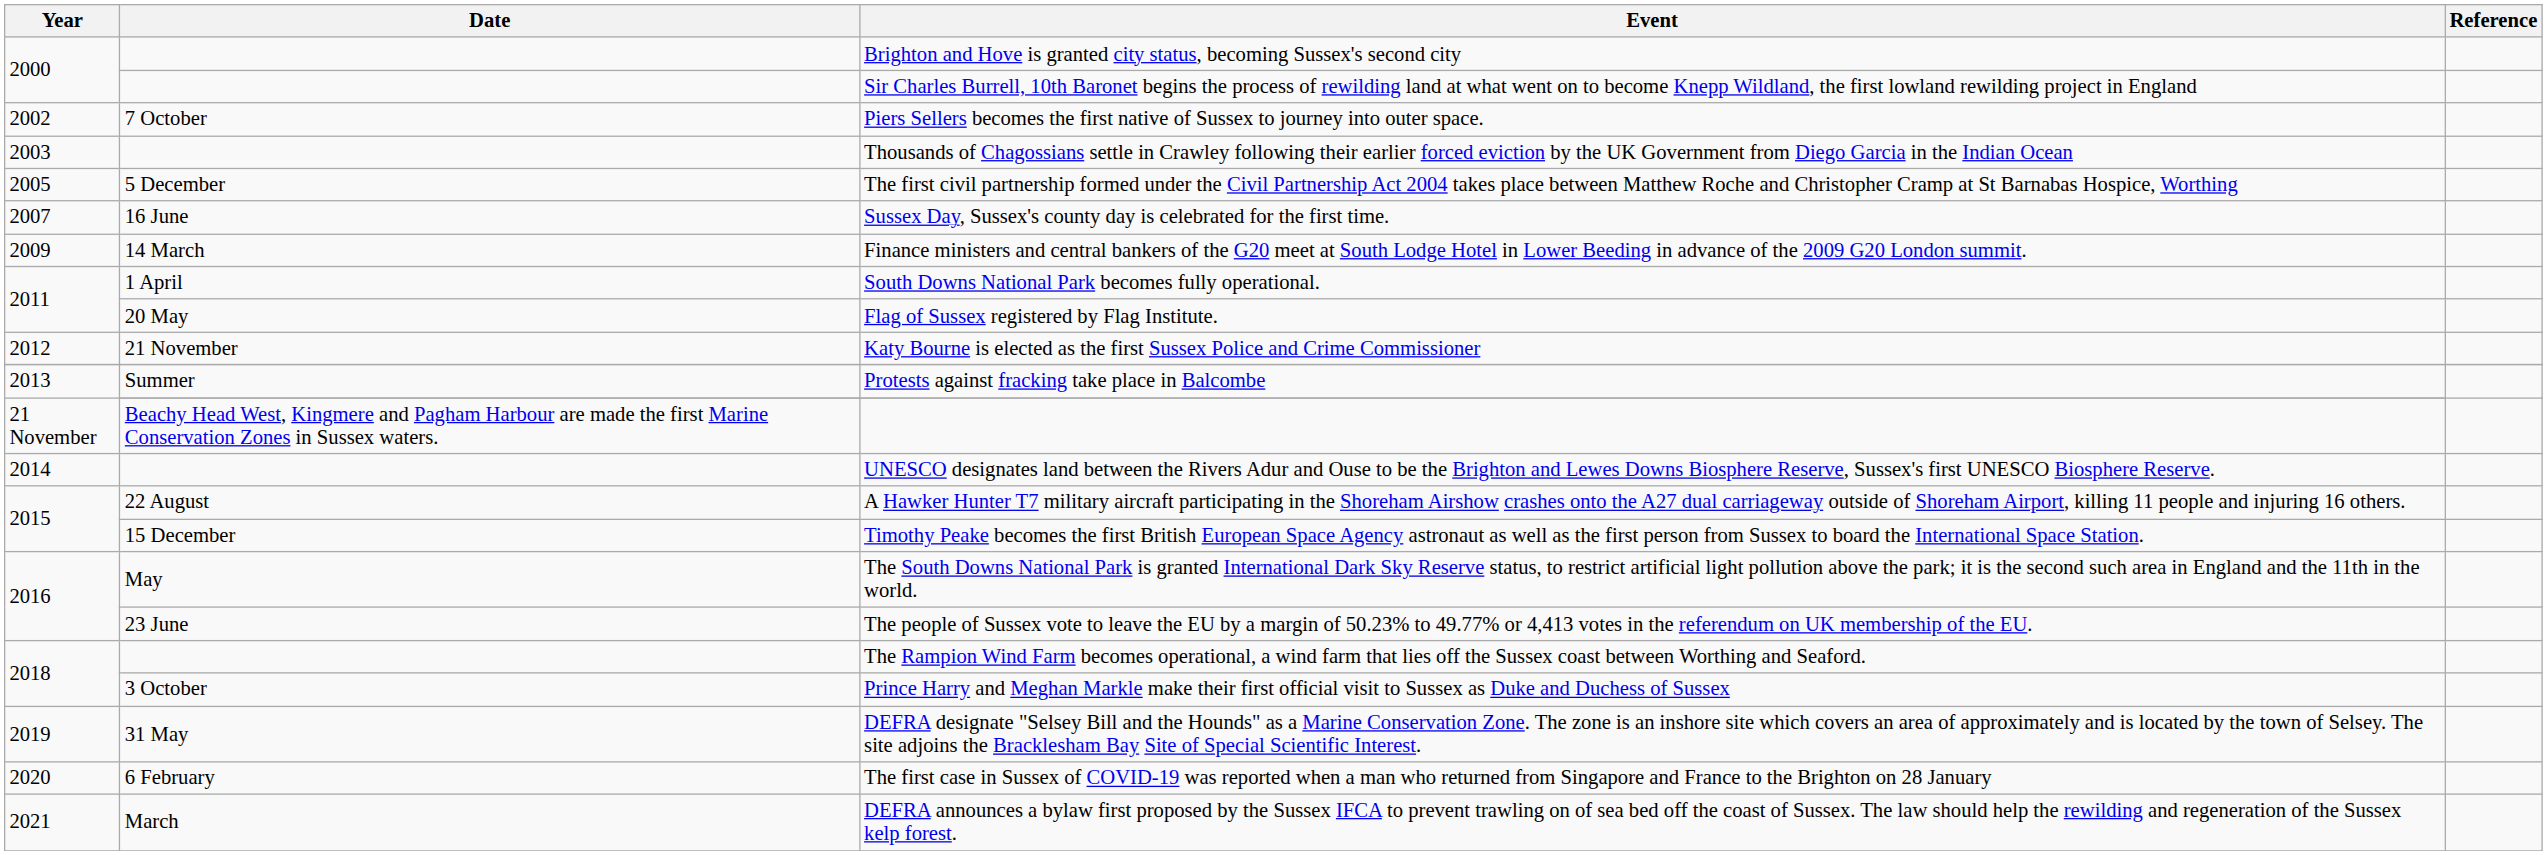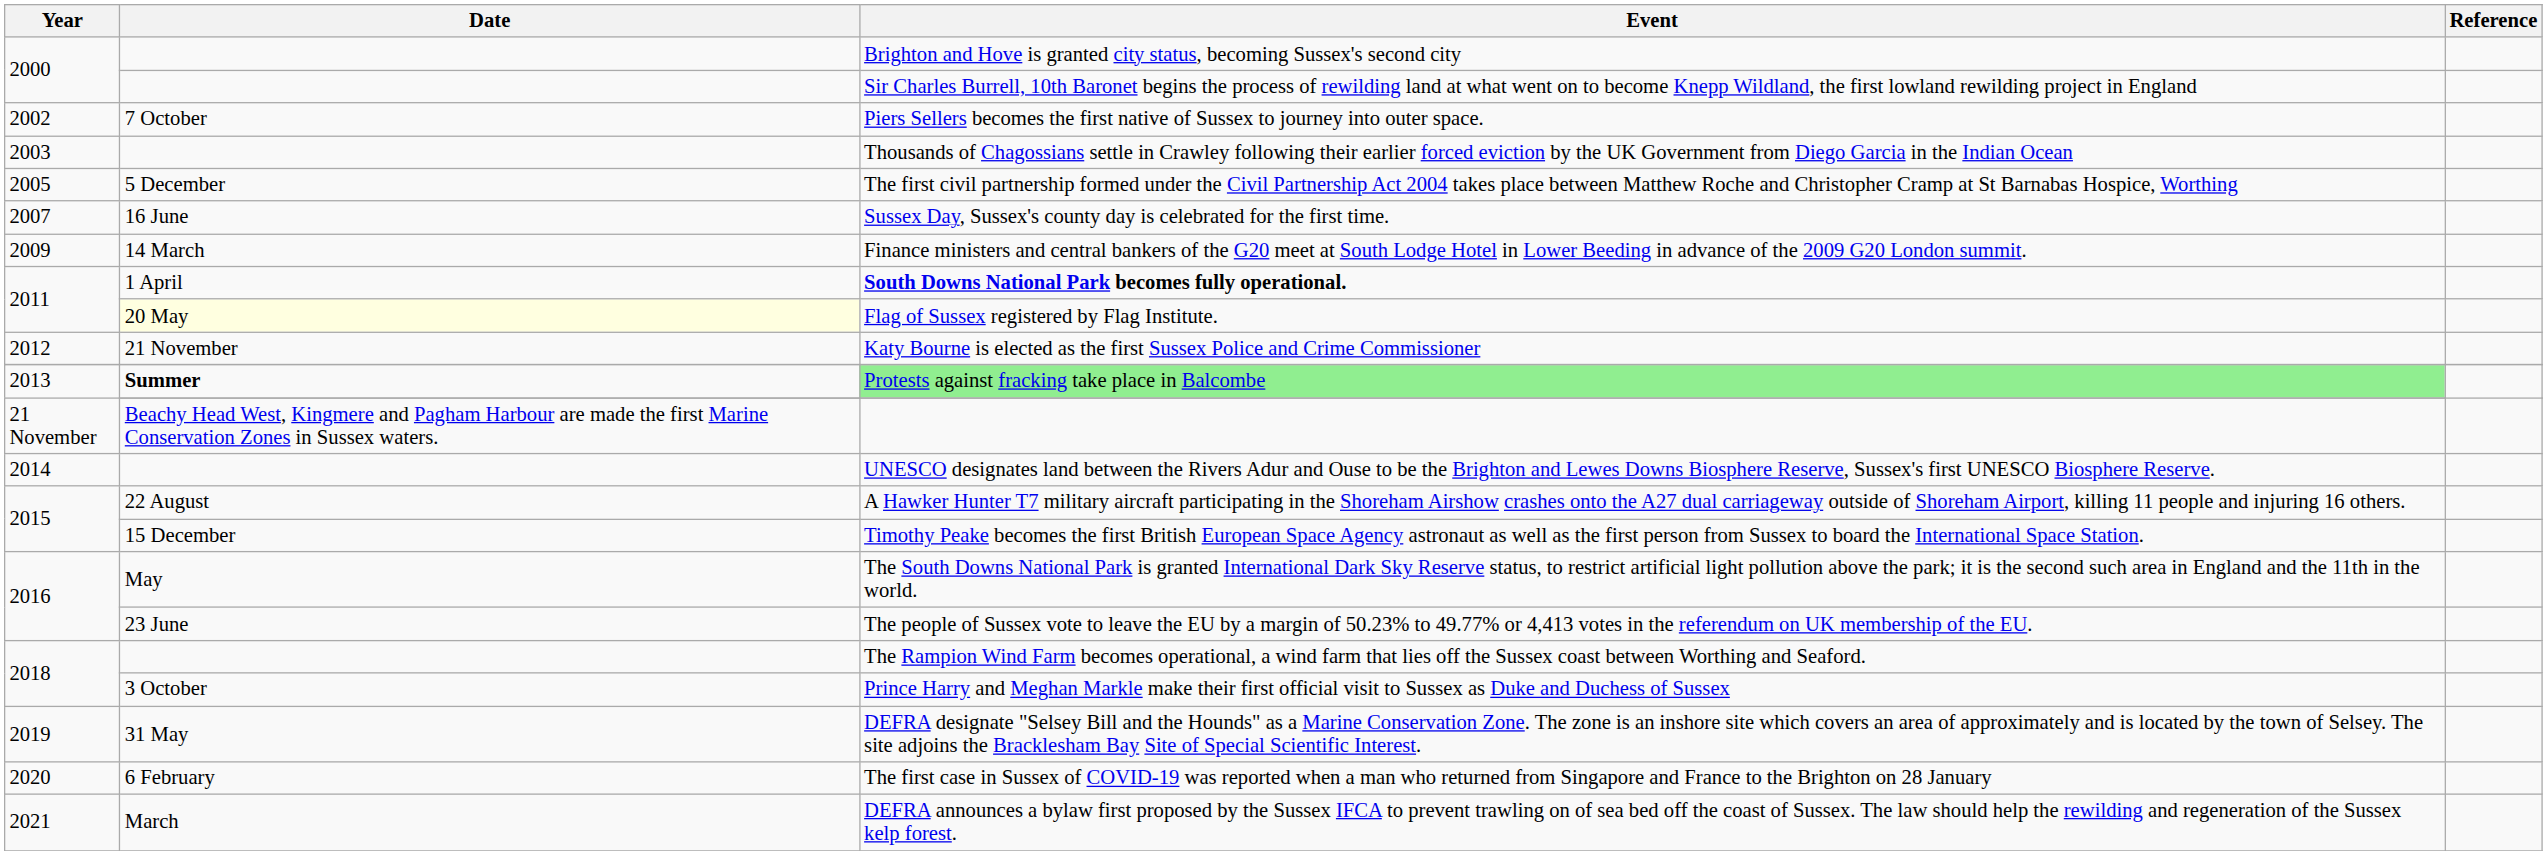(1092, 282) normal -> (1105, 282) bold
(157, 315) no background -> (157, 315) lightyellow background
(160, 380) normal -> (163, 380) bold
(1065, 380) no background -> (1065, 380) lightgreen background
